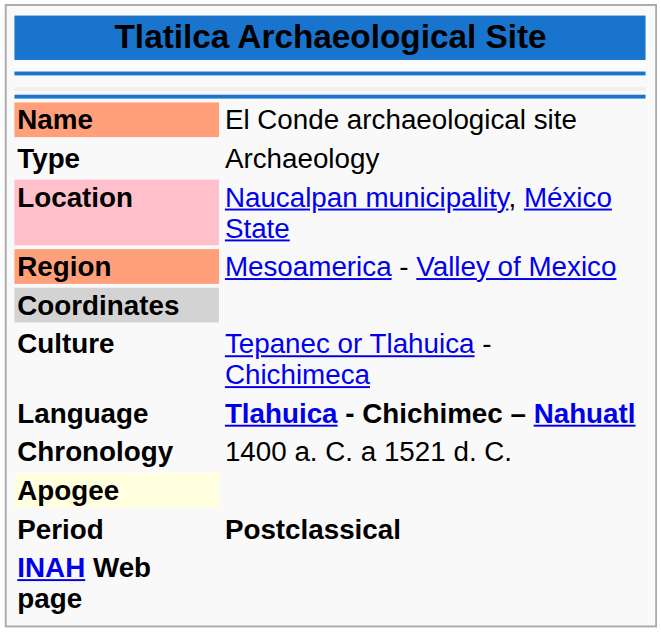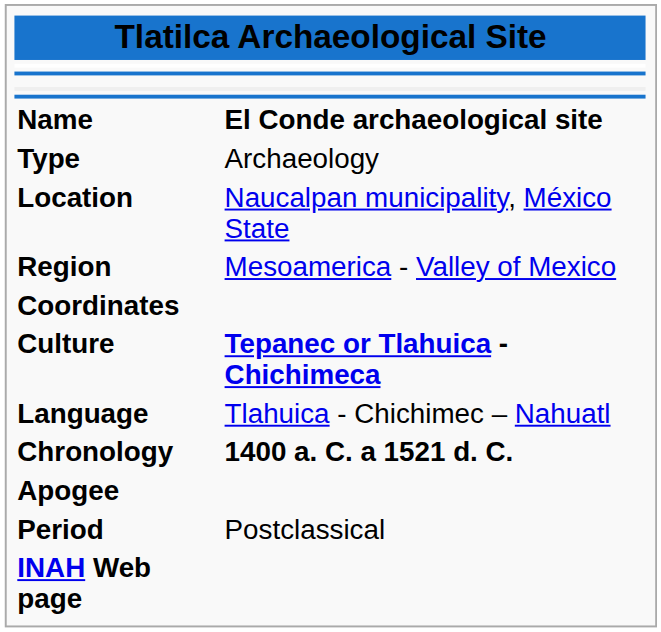(55, 120) lightsalmon background -> (55, 120) no background
(401, 120) normal -> (414, 120) bold
(75, 197) pink background -> (75, 197) no background
(64, 266) lightsalmon background -> (64, 266) no background
(98, 305) lightgrey background -> (98, 305) no background
(358, 359) normal -> (366, 359) bold
(430, 413) bold -> (418, 413) normal
(368, 452) normal -> (369, 452) bold
(68, 490) lightyellow background -> (68, 490) no background
(313, 529) bold -> (305, 529) normal
